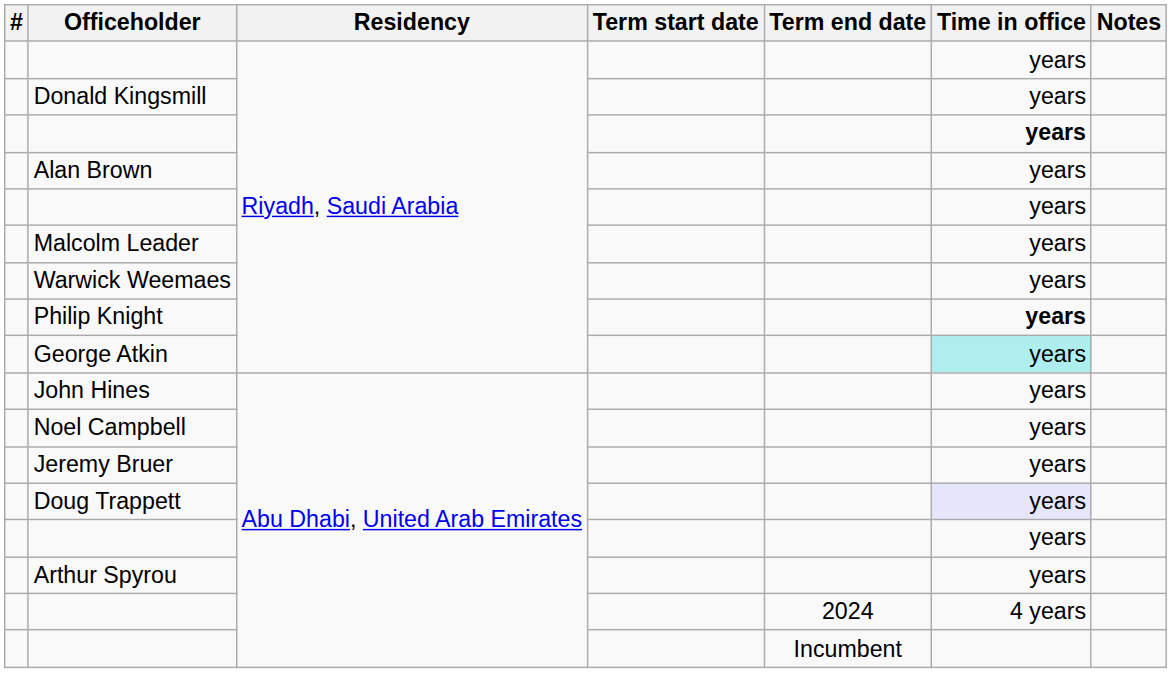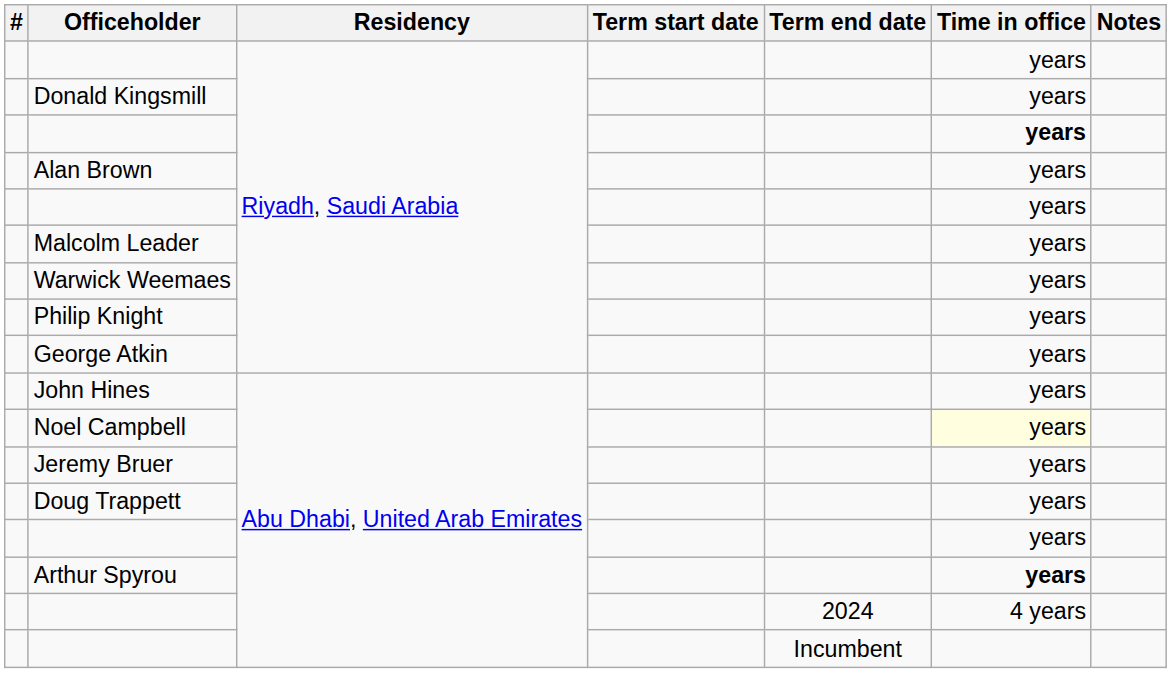(1056, 317) bold -> (1058, 317) normal
(1058, 354) paleturquoise background -> (1058, 354) no background
(1058, 427) no background -> (1058, 427) lightyellow background
(1058, 501) lavender background -> (1058, 501) no background
(1058, 574) normal -> (1056, 574) bold
